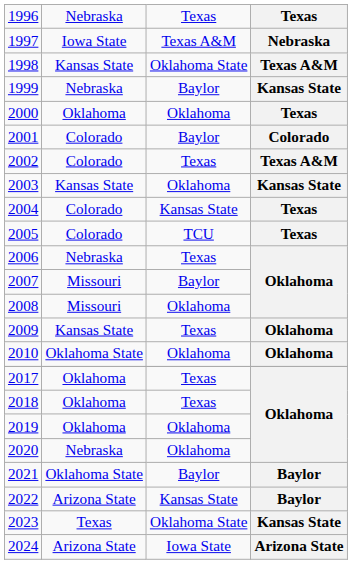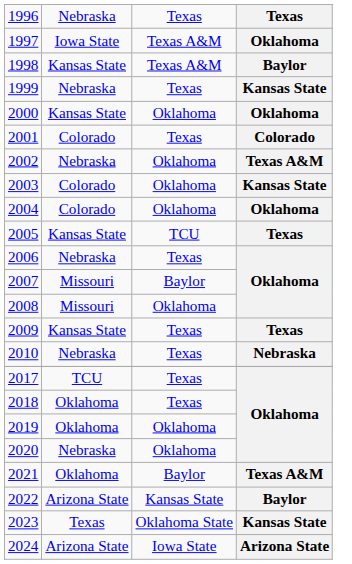(299, 40) Nebraska -> (285, 40) Oklahoma
(199, 64) Oklahoma State -> (184, 64) Texas A&M
(299, 64) Texas A&M -> (285, 64) Baylor
(199, 88) Baylor -> (184, 88) Texas
(94, 112) Oklahoma -> (87, 112) Kansas State
(299, 112) Texas -> (285, 112) Oklahoma
(199, 137) Baylor -> (184, 137) Texas
(94, 161) Colorado -> (87, 161) Nebraska
(199, 161) Texas -> (184, 161) Oklahoma
(94, 185) Kansas State -> (87, 185) Colorado
(199, 209) Kansas State -> (184, 209) Oklahoma
(299, 209) Texas -> (285, 209) Oklahoma
(94, 233) Colorado -> (87, 233) Kansas State
(299, 329) Oklahoma -> (285, 329) Texas
(94, 354) Oklahoma State -> (87, 354) Nebraska
(199, 354) Oklahoma -> (184, 354) Texas
(299, 354) Oklahoma -> (285, 354) Nebraska
(94, 378) Oklahoma -> (87, 378) TCU
(94, 474) Oklahoma State -> (87, 474) Oklahoma
(299, 474) Baylor -> (285, 474) Texas A&M
